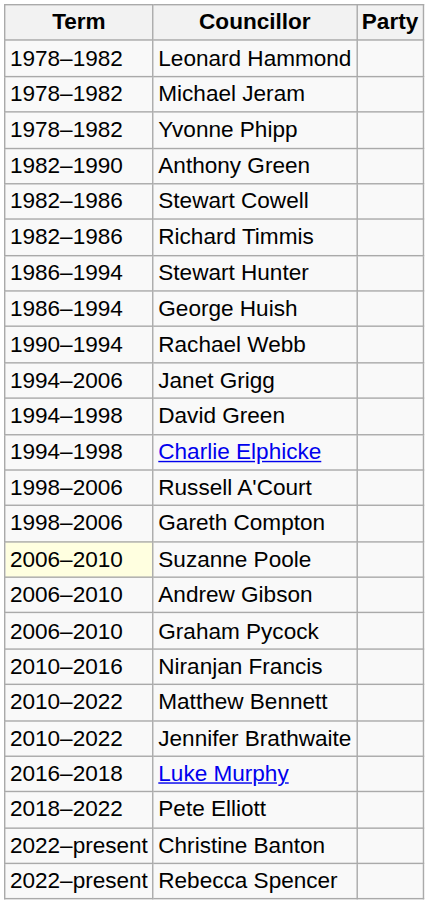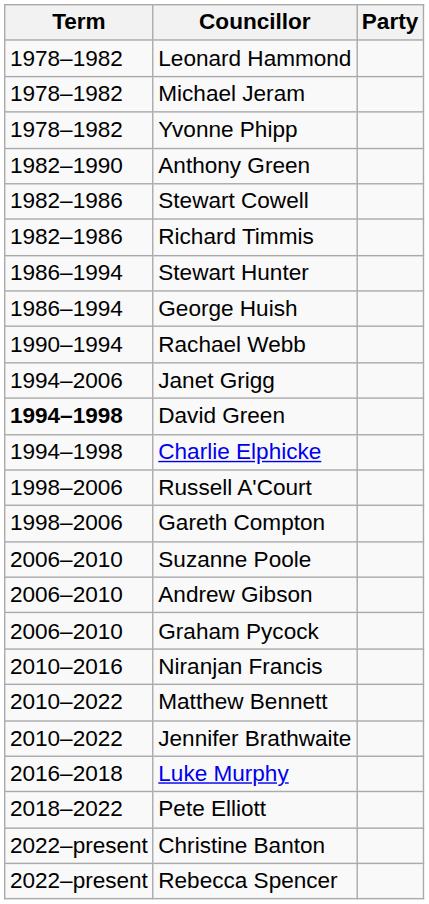(66, 415) normal -> (66, 415) bold
(66, 559) lightyellow background -> (66, 559) no background
